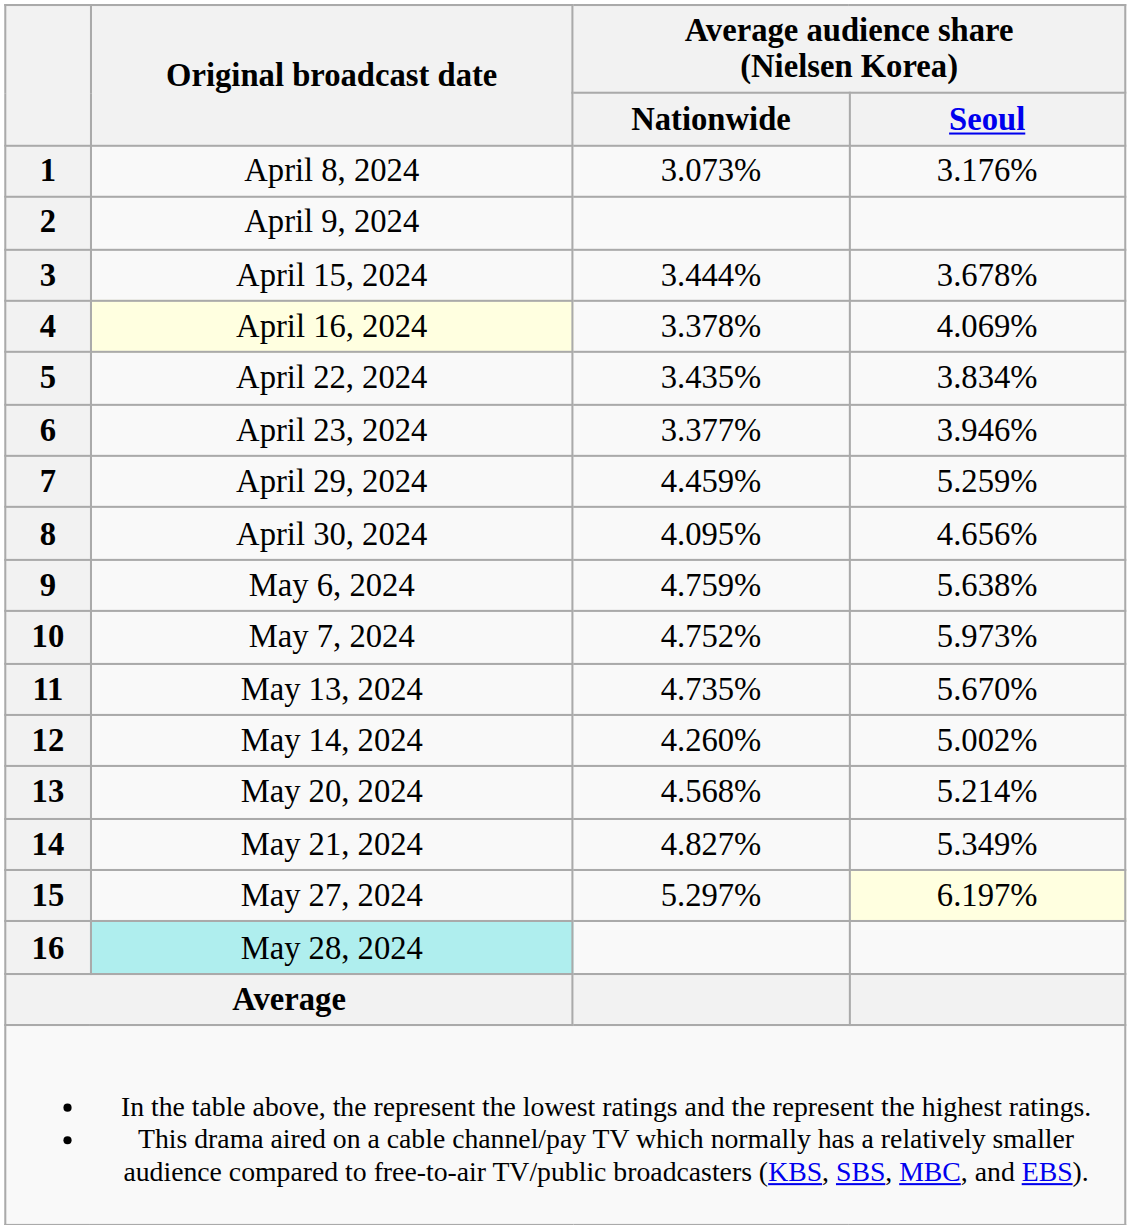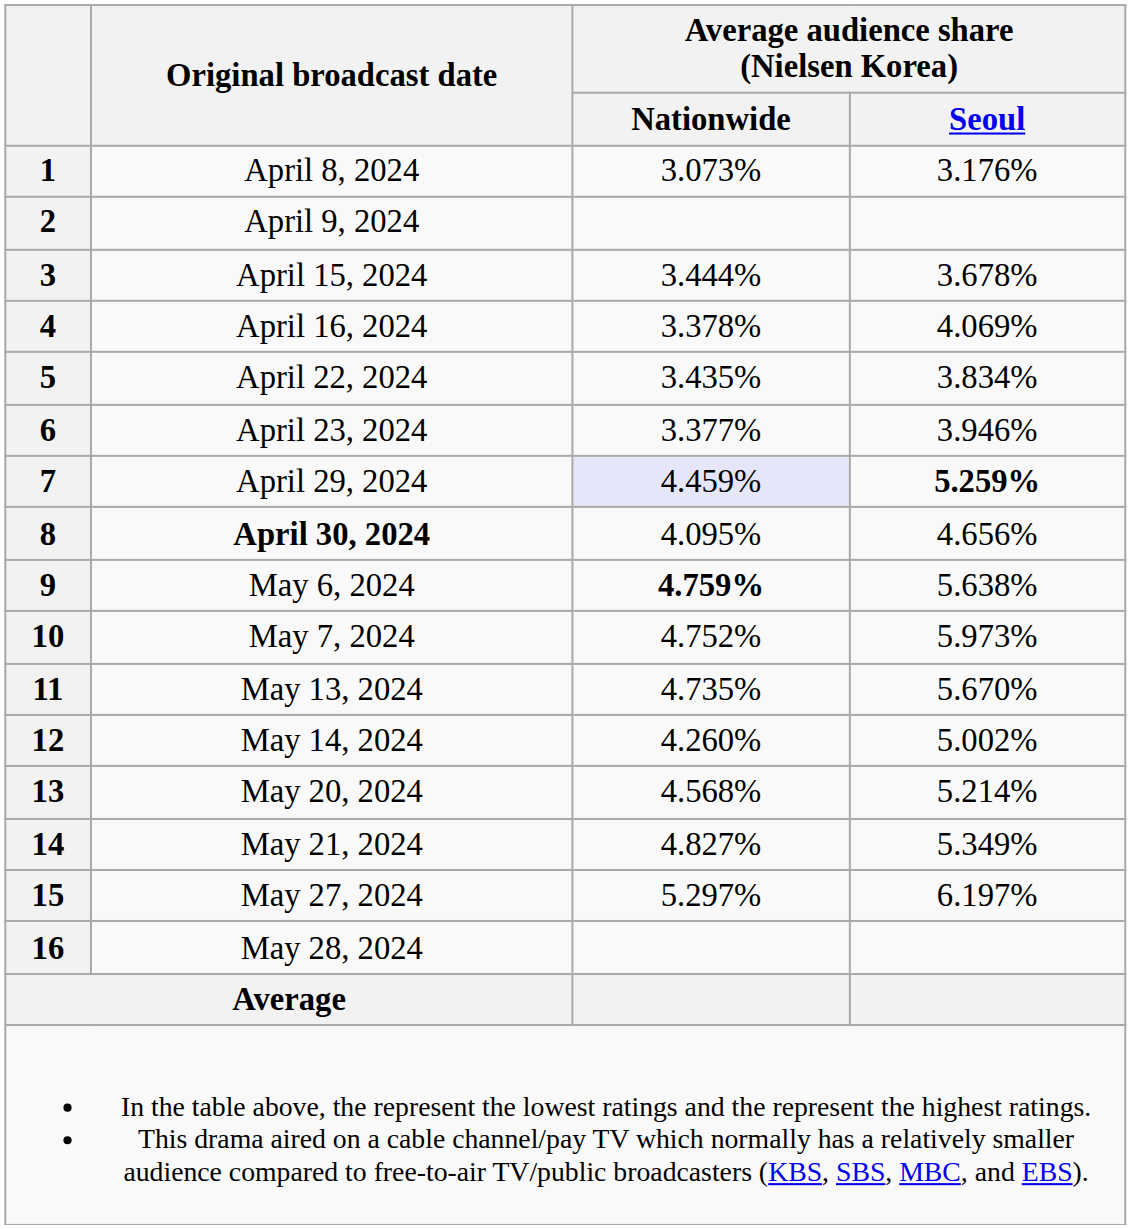(332, 325) lightyellow background -> (332, 325) no background
(711, 481) no background -> (711, 481) lavender background
(987, 481) normal -> (987, 481) bold
(332, 532) normal -> (332, 532) bold
(711, 584) normal -> (711, 584) bold
(987, 895) lightyellow background -> (987, 895) no background
(332, 947) paleturquoise background -> (332, 947) no background
